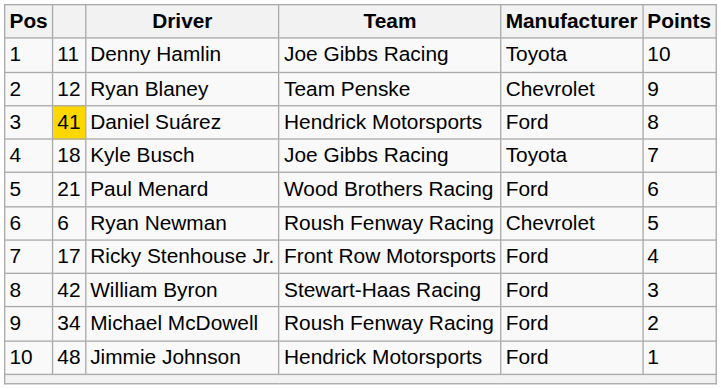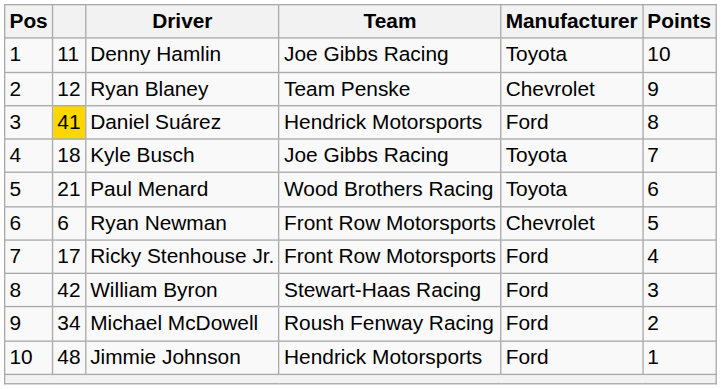(527, 188) Ford -> (536, 188) Toyota
(389, 222) Roush Fenway Racing -> (390, 222) Front Row Motorsports
